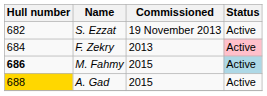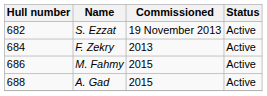(241, 47) pink background -> (241, 47) no background
(16, 64) bold -> (16, 64) normal
(241, 64) lightblue background -> (241, 64) no background
(16, 82) gold background -> (16, 82) no background
